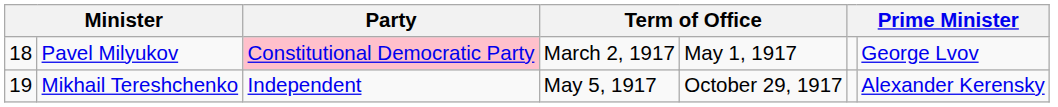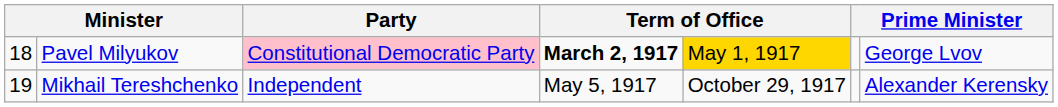(609, 53) normal -> (611, 53) bold
(741, 53) no background -> (744, 53) gold background
